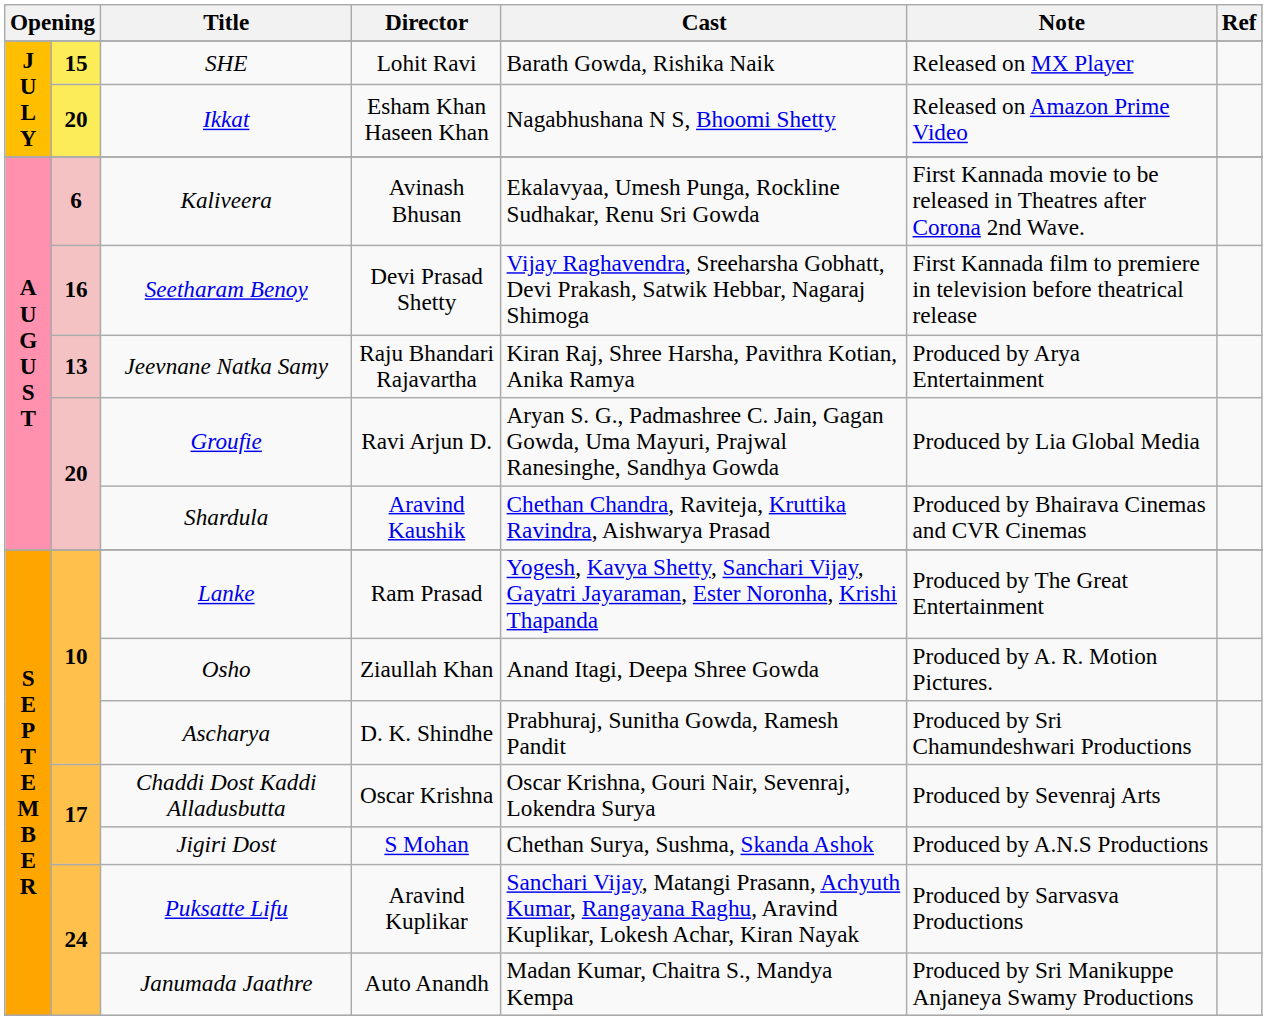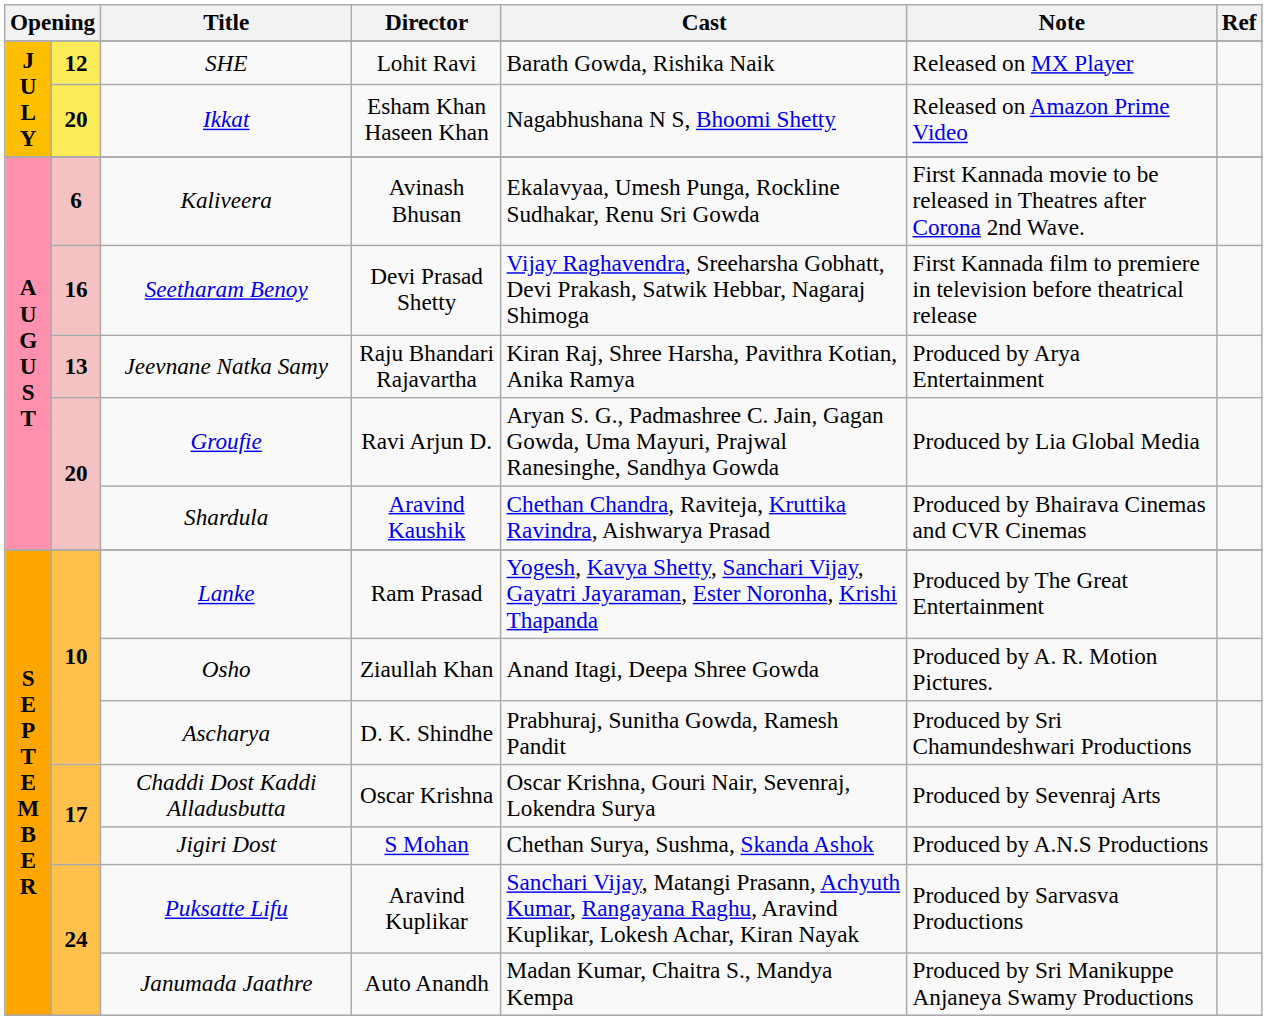(76, 62) 15 -> (76, 62) 12
